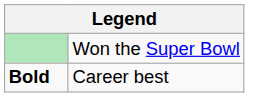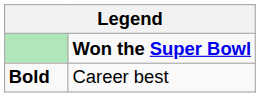(156, 48) normal -> (162, 48) bold
